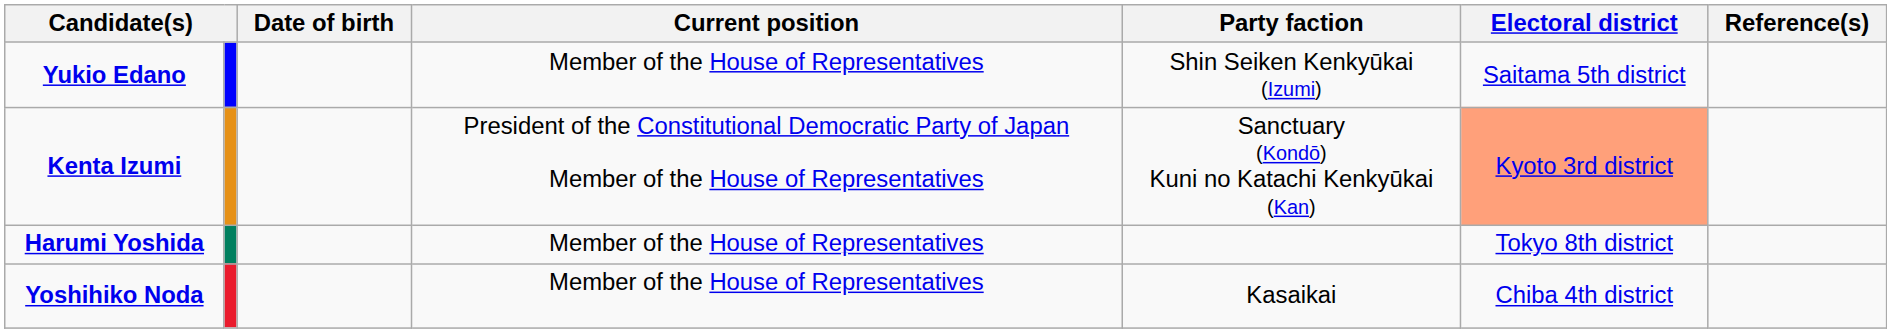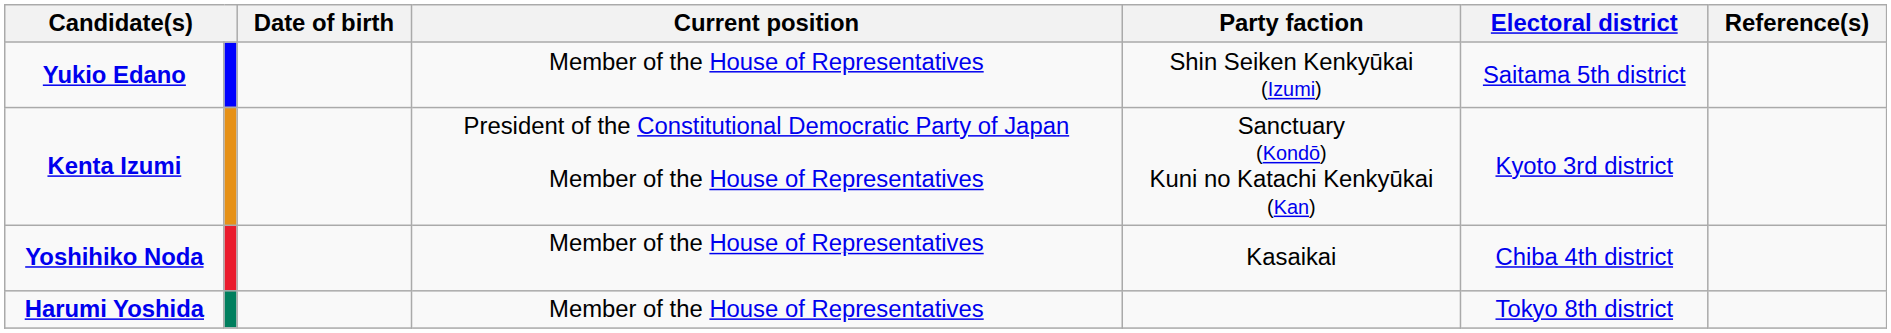(1584, 166) lightsalmon background -> (1584, 166) no background
rows swapped: (114, 295) <-> (114, 244)
